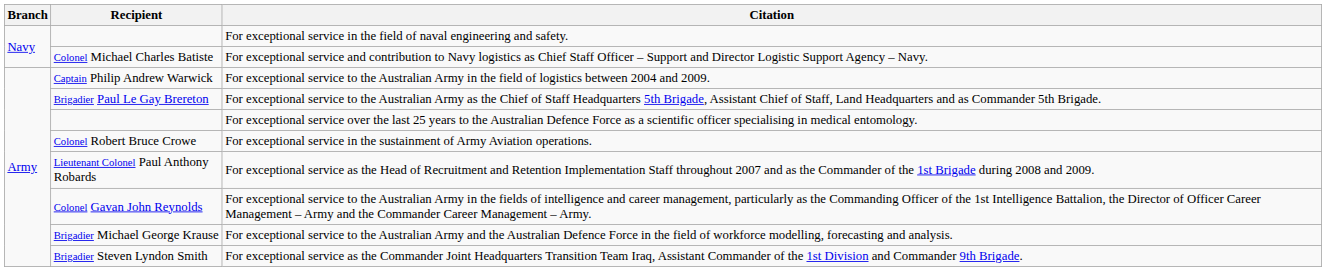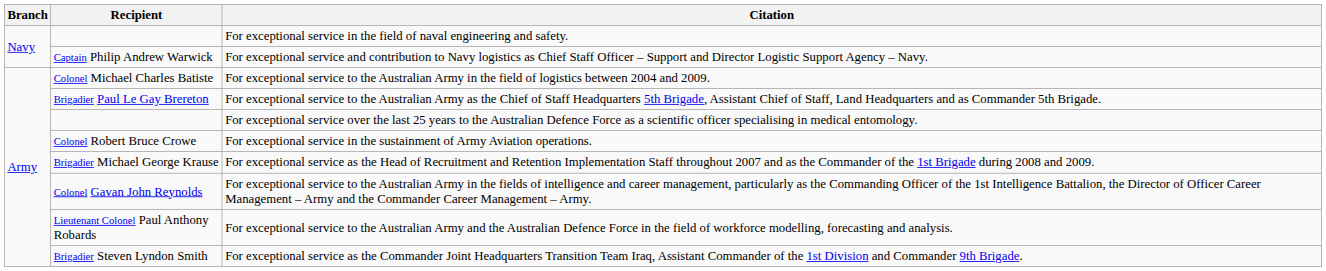(133, 57) Colonel Michael Charles Batiste -> (133, 57) Captain Philip Andrew Warwick
(133, 78) Captain Philip Andrew Warwick -> (133, 78) Colonel Michael Charles Batiste
(131, 170) Lieutenant Colonel Paul Anthony Robards -> (136, 162) Brigadier Michael George Krause
(136, 234) Brigadier Michael George Krause -> (131, 227) Lieutenant Colonel Paul Anthony Robards
